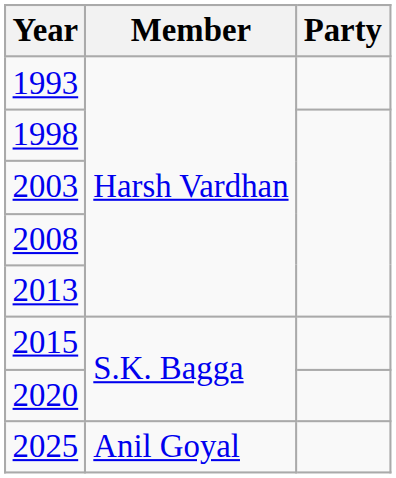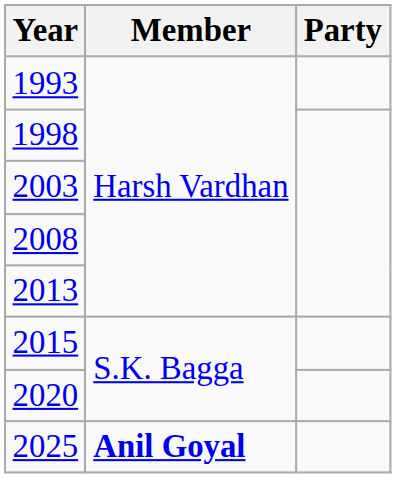(167, 446) normal -> (169, 446) bold
